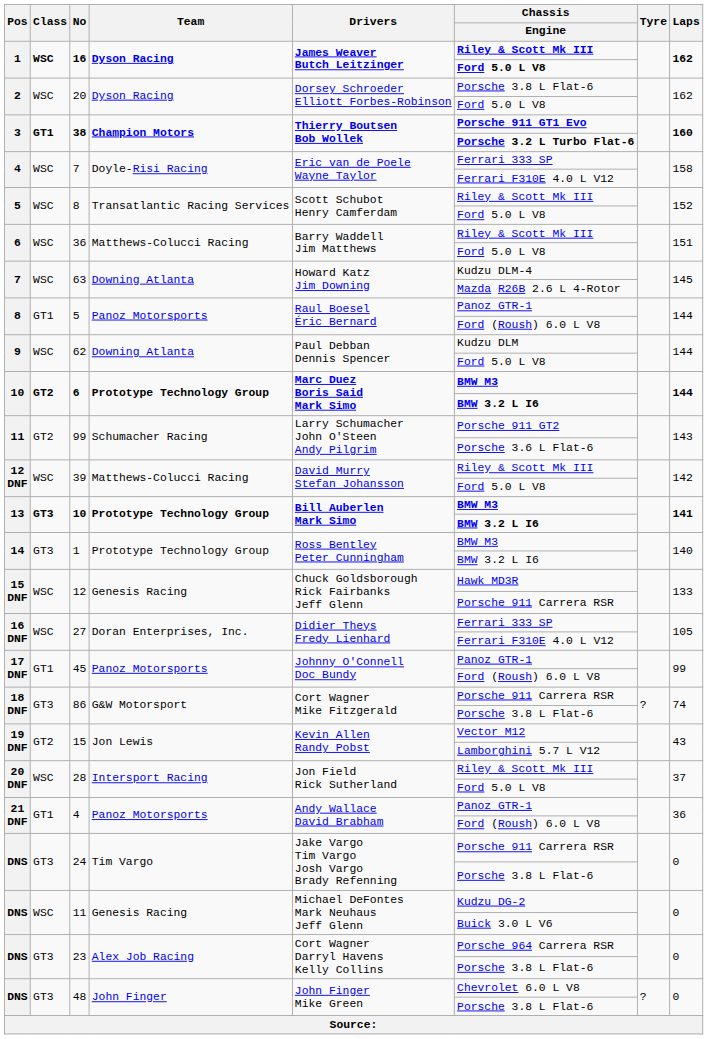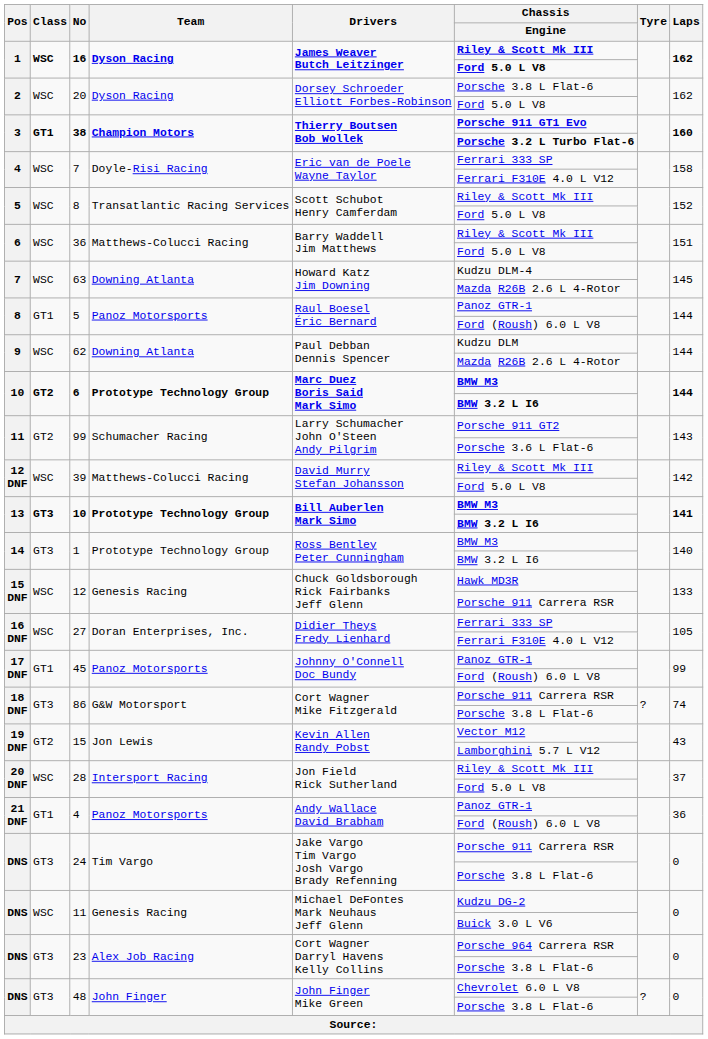(501, 362) Ford 5.0 L V8 -> (539, 362) Mazda R26B 2.6 L 4-Rotor
